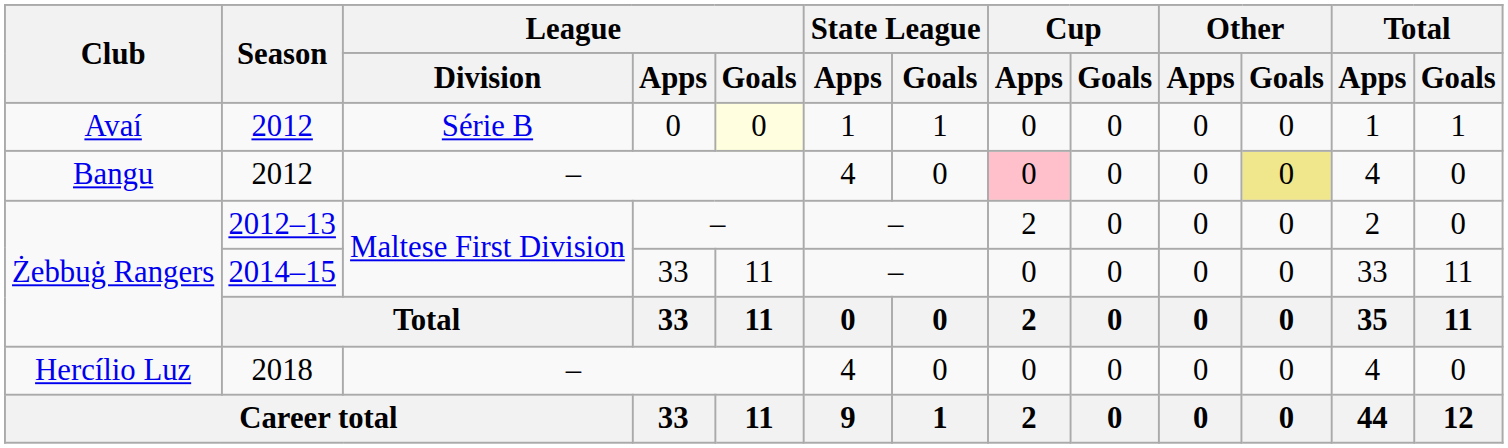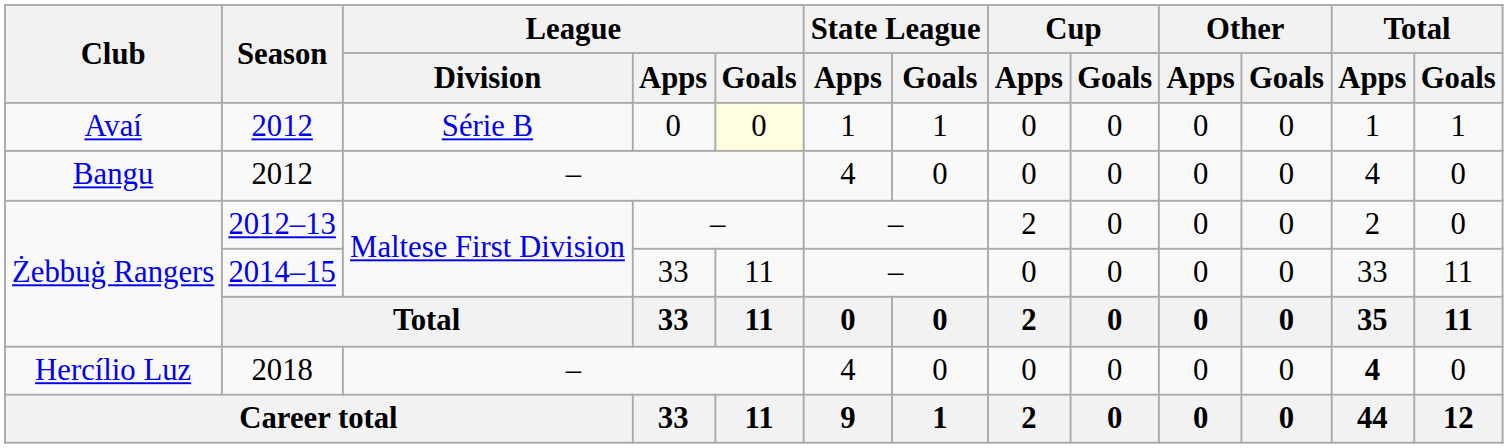(1029, 175) pink background -> (1029, 175) no background
(1286, 175) khaki background -> (1286, 175) no background
(1372, 369) normal -> (1372, 369) bold
